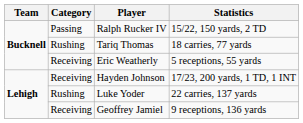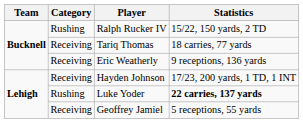(66, 29) Passing -> (68, 29) Rushing
(68, 45) Rushing -> (71, 45) Receiving
(216, 61) 5 receptions, 55 yards -> (219, 61) 9 receptions, 136 yards
(214, 94) normal -> (217, 94) bold
(219, 110) 9 receptions, 136 yards -> (216, 110) 5 receptions, 55 yards
